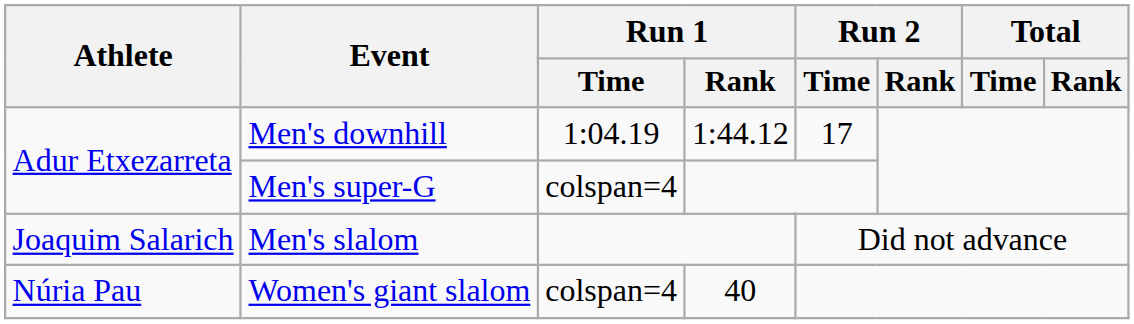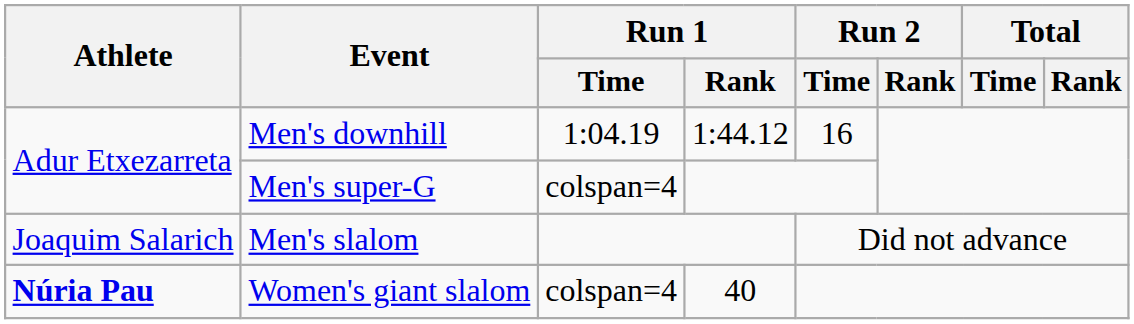(837, 133) 17 -> (837, 133) 16
(77, 292) normal -> (83, 292) bold
